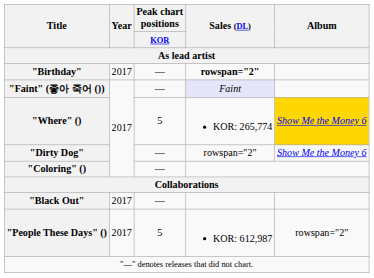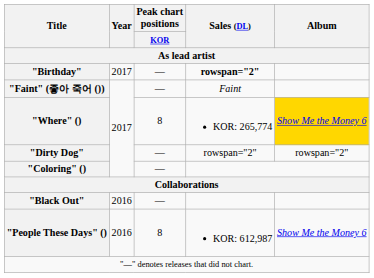(230, 88) lavender background -> (230, 88) no background
(160, 121) 5 -> (160, 121) 8
(322, 153) Show Me the Money 6 -> (322, 153) rowspan="2"
(122, 201) 2017 -> (122, 201) 2016
(122, 232) 2017 -> (122, 232) 2016
(160, 232) 5 -> (160, 232) 8
(322, 232) rowspan="2" -> (322, 232) Show Me the Money 6
